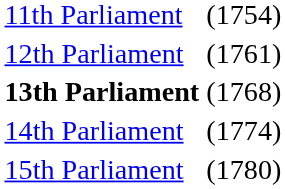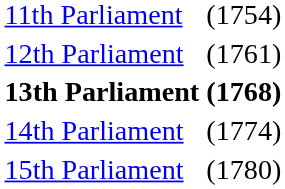(244, 92) normal -> (244, 92) bold
